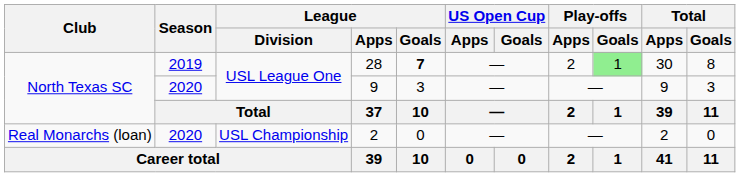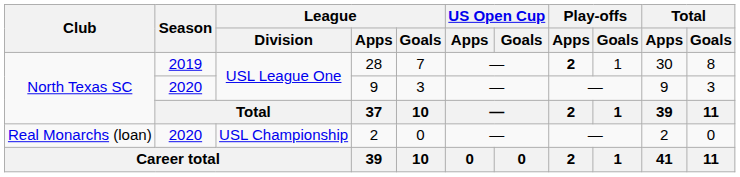(420, 64) bold -> (420, 64) normal
(571, 64) normal -> (571, 64) bold
(618, 64) lightgreen background -> (618, 64) no background
